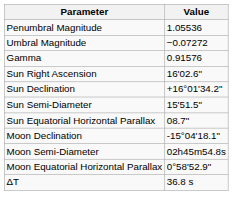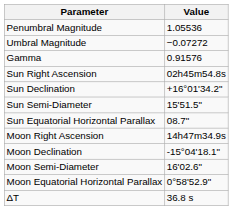(184, 74) 16'02.6" -> (196, 74) 02h45m54.8s
+ row: (55, 136)
(196, 151) 02h45m54.8s -> (184, 167) 16'02.6"
